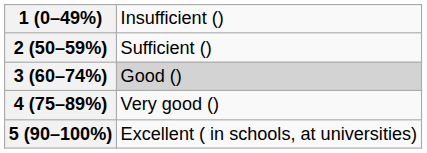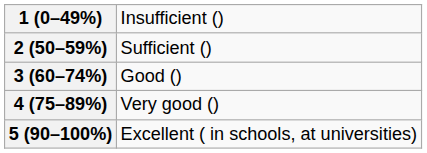(151, 76) lightgrey background -> (151, 76) no background
